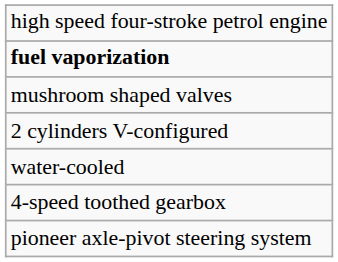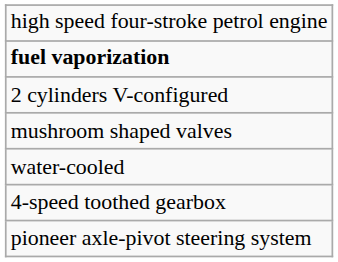(121, 94) mushroom shaped valves -> (120, 94) 2 cylinders V-configured
(120, 130) 2 cylinders V-configured -> (121, 130) mushroom shaped valves
